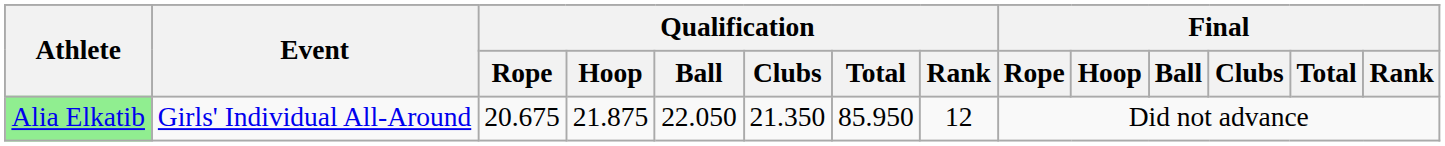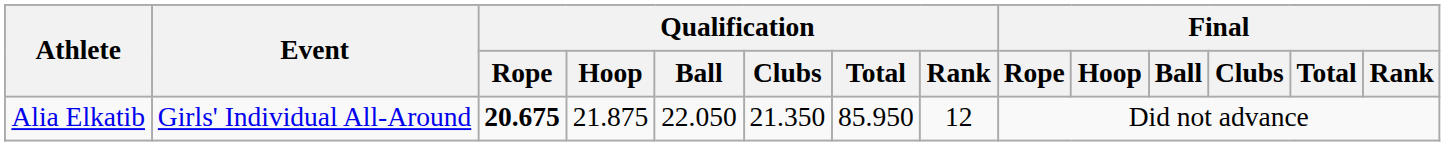(78, 118) lightgreen background -> (78, 118) no background
(522, 118) normal -> (522, 118) bold
